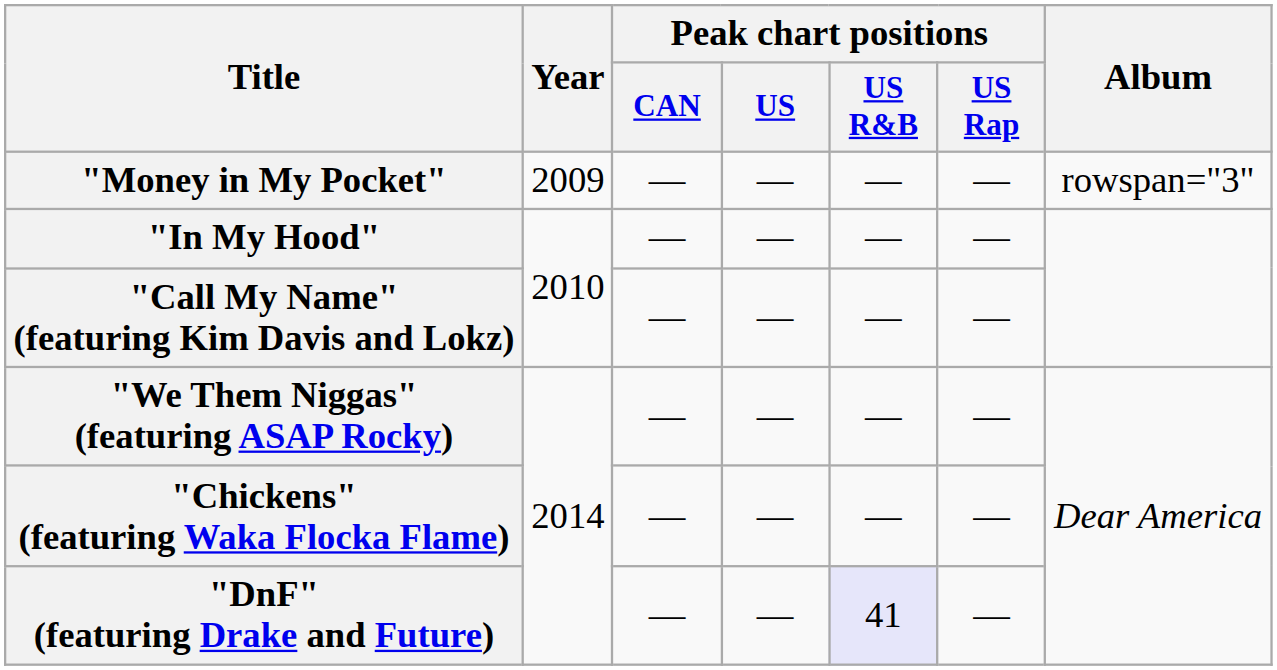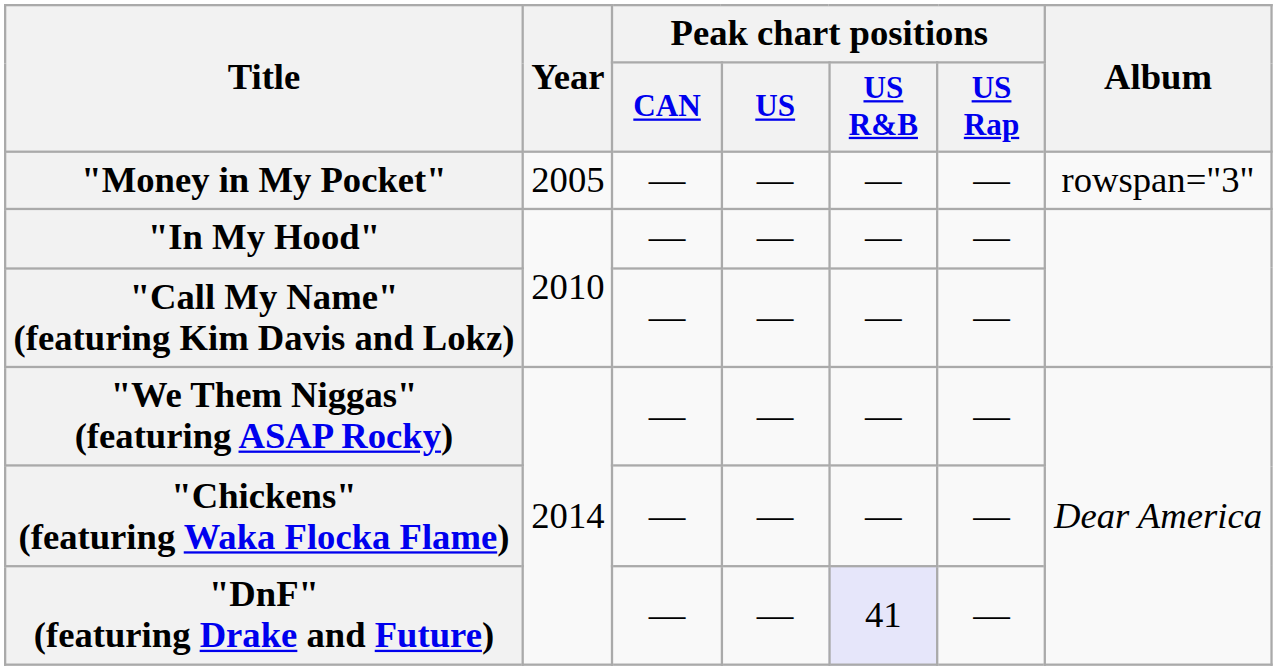(568, 179) 2009 -> (568, 179) 2005
